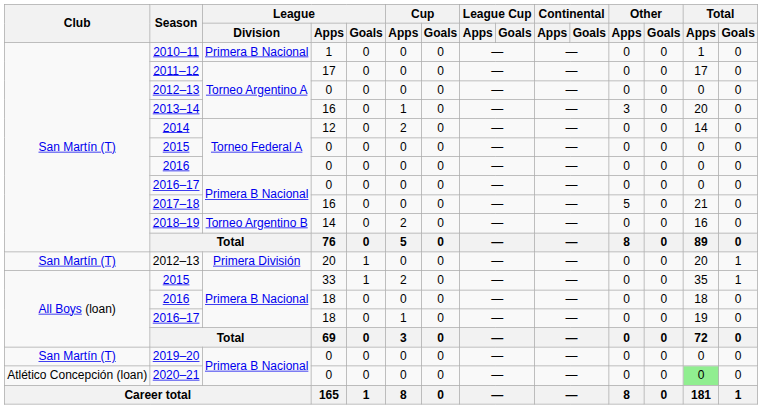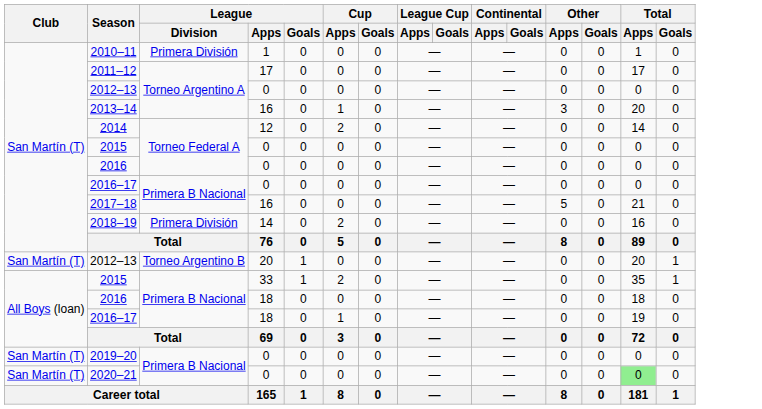(257, 52) Primera B Nacional -> (194, 52) Primera División
(257, 223) Torneo Argentino B -> (194, 223) Primera División
(257, 261) Primera División -> (194, 261) Torneo Argentino B
(77, 375) Atlético Concepción (loan) -> (46, 375) San Martín (T)
